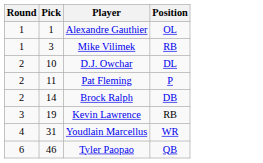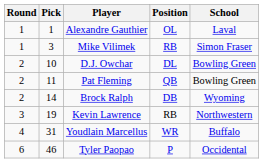+ column: (224, 13)
(170, 81) P -> (170, 81) QB
(170, 149) QB -> (170, 149) P
